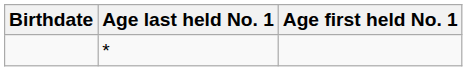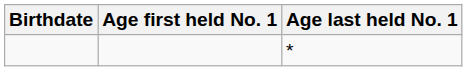columns swapped: (370, 19) <-> (188, 19)
